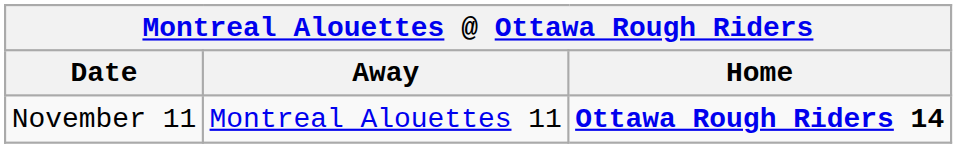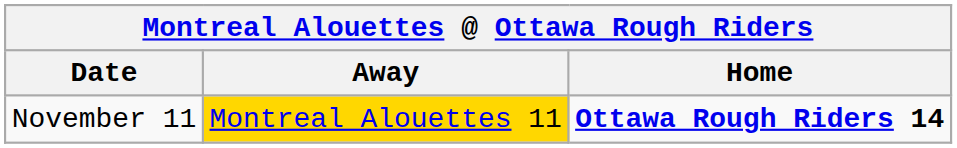(386, 119) no background -> (386, 119) gold background
